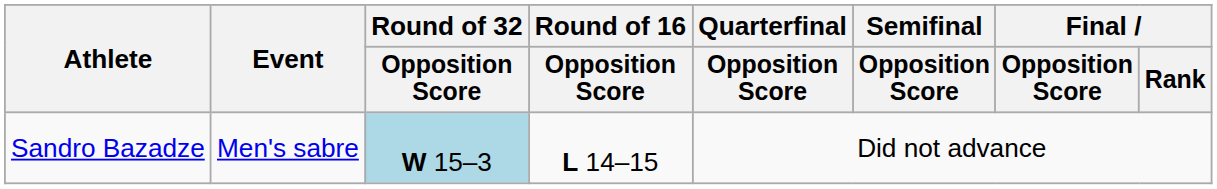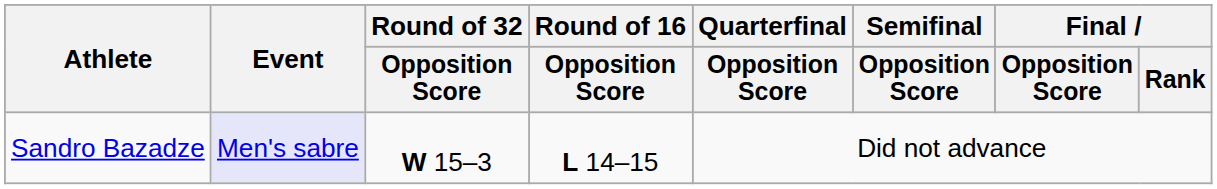(288, 148) no background -> (288, 148) lavender background
(447, 163) lightblue background -> (447, 163) no background
